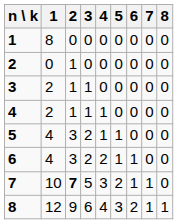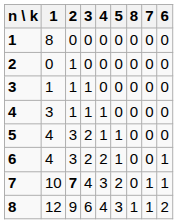columns swapped: (134, 16) <-> (165, 16)
(49, 87) 2 -> (49, 87) 1
(49, 111) 2 -> (49, 111) 3
(88, 183) 5 -> (88, 183) 4
